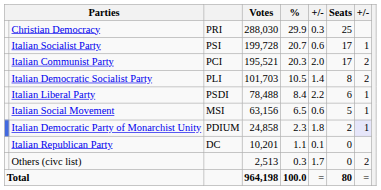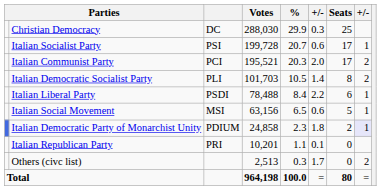(214, 29) PRI -> (213, 29) DC
(213, 144) DC -> (214, 144) PRI
